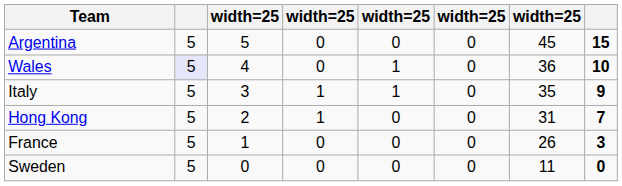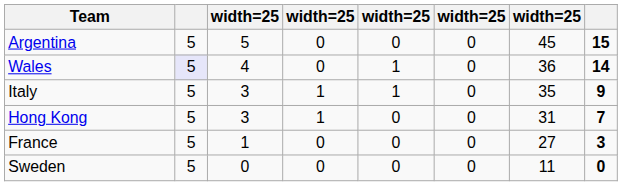(601, 67) 10 -> (601, 67) 14
(245, 117) 2 -> (245, 117) 3
(547, 142) 26 -> (547, 142) 27
